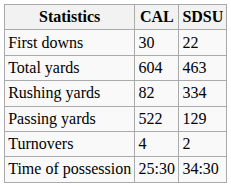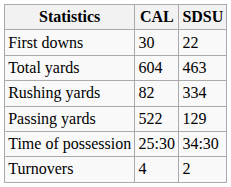rows swapped: (41, 144) <-> (70, 169)
